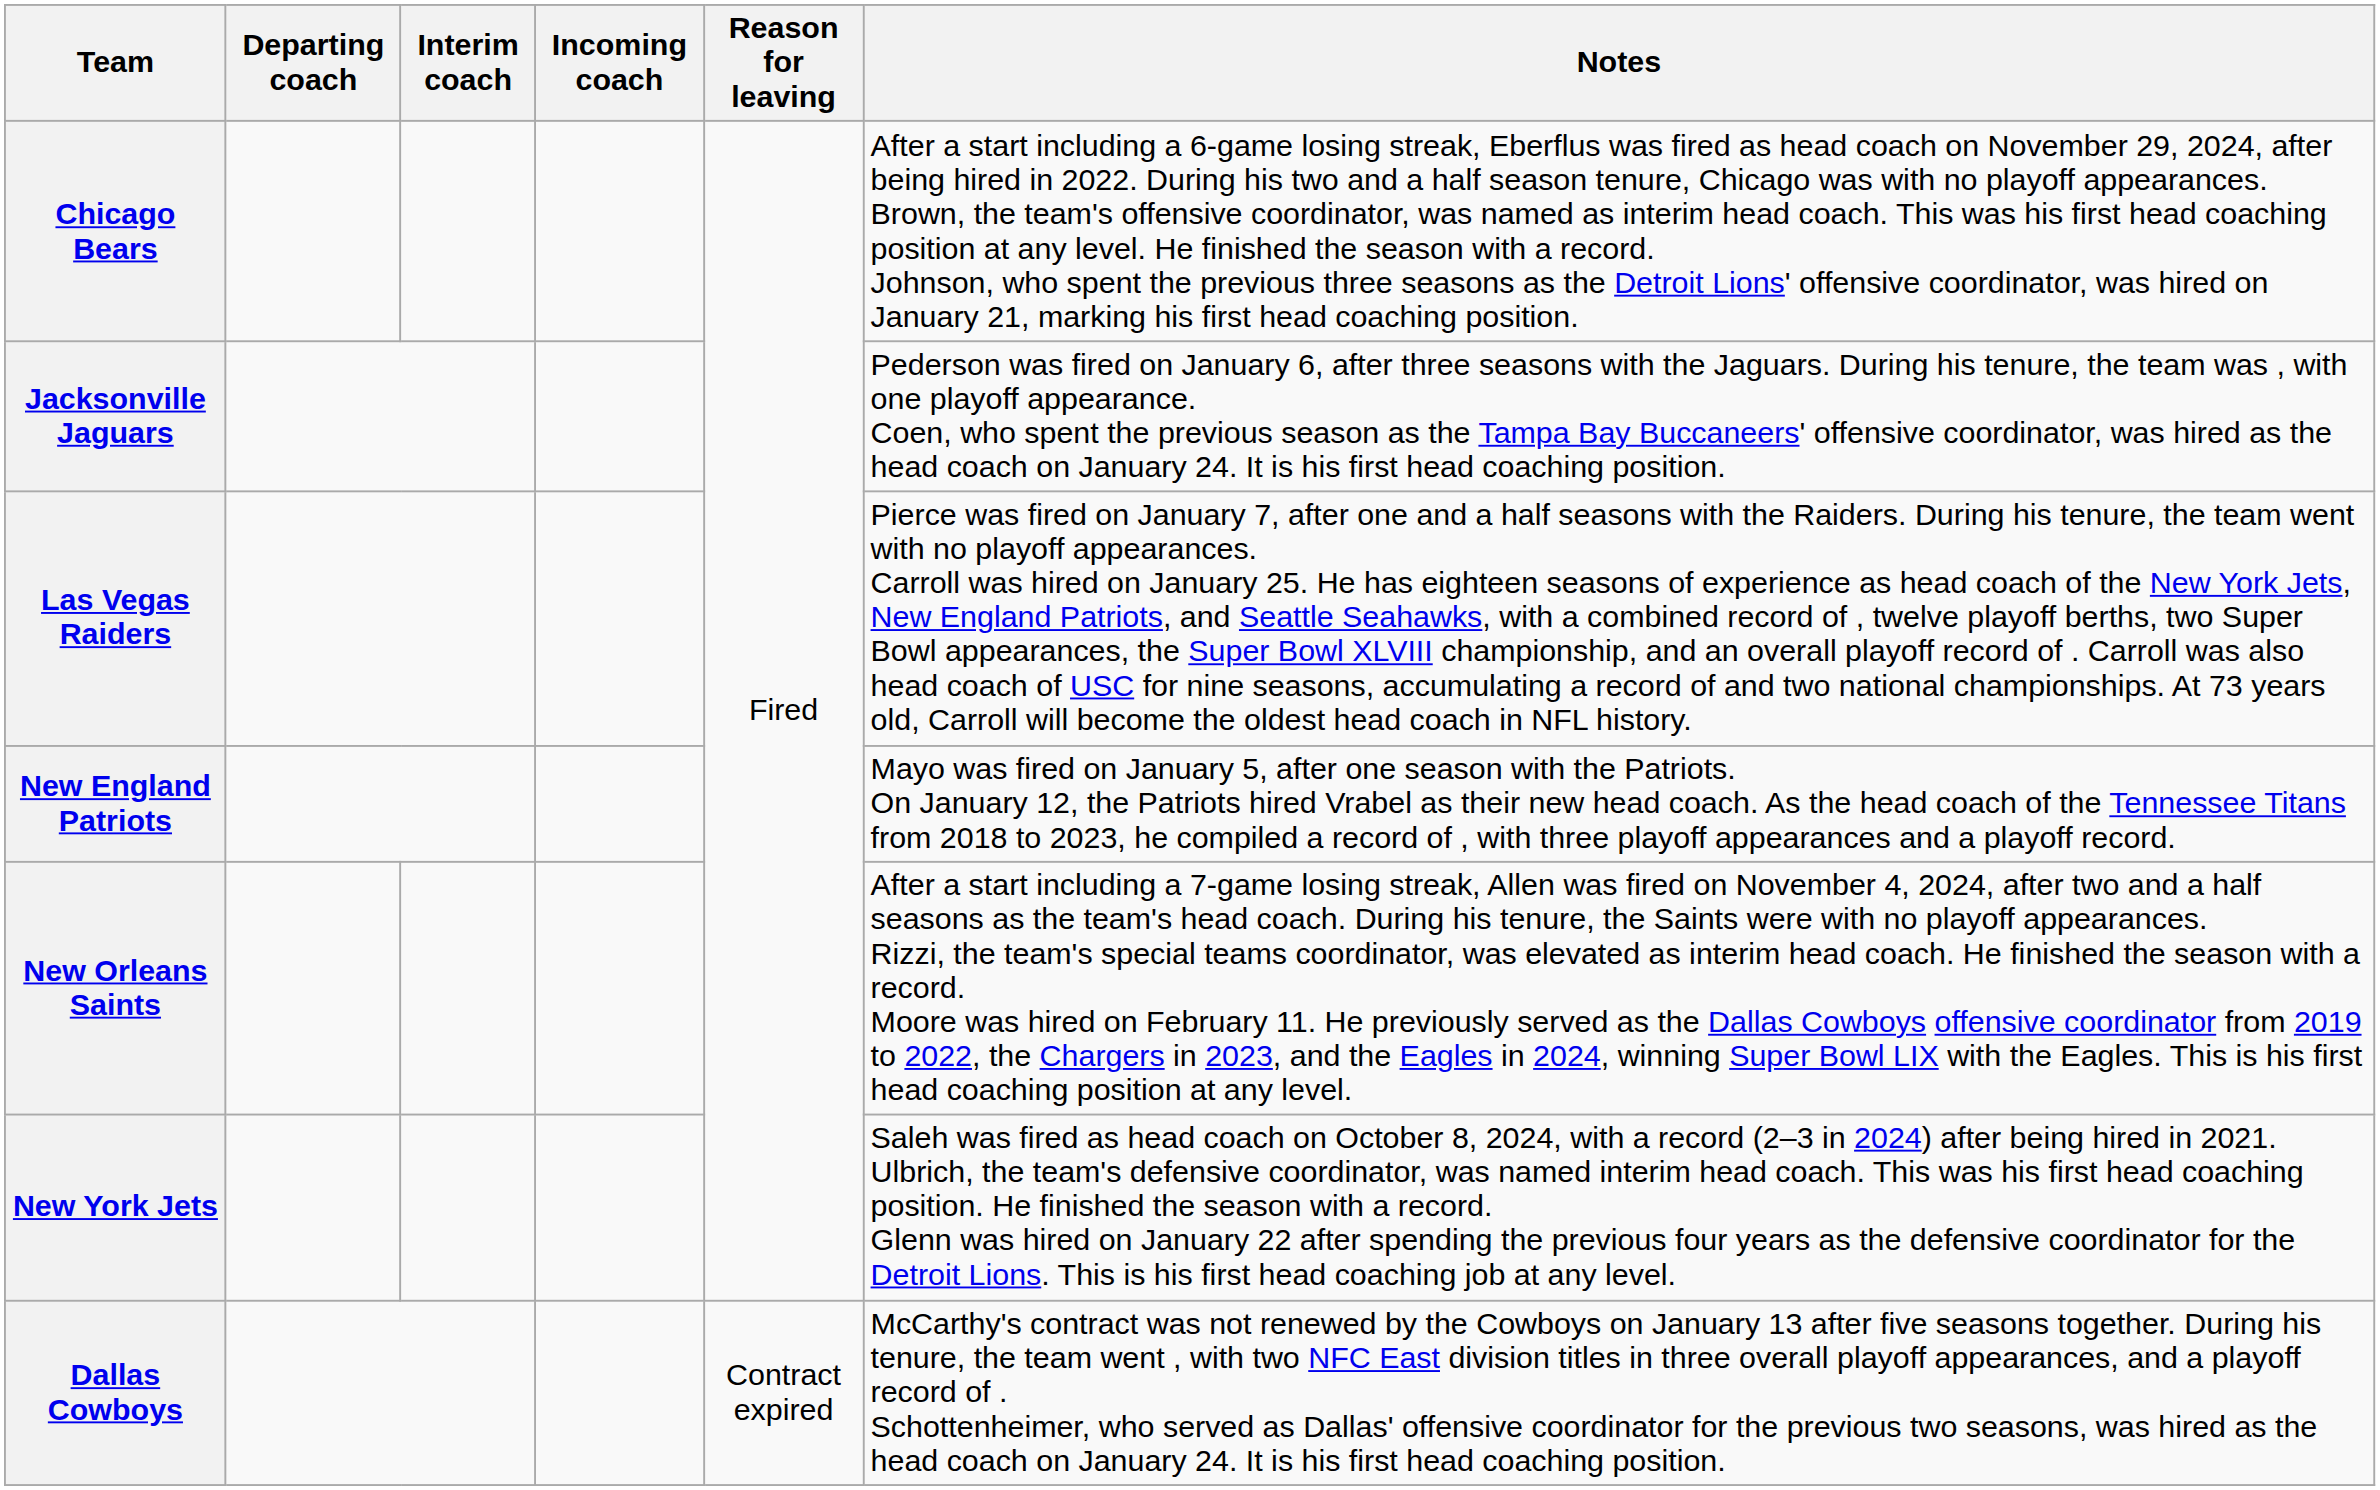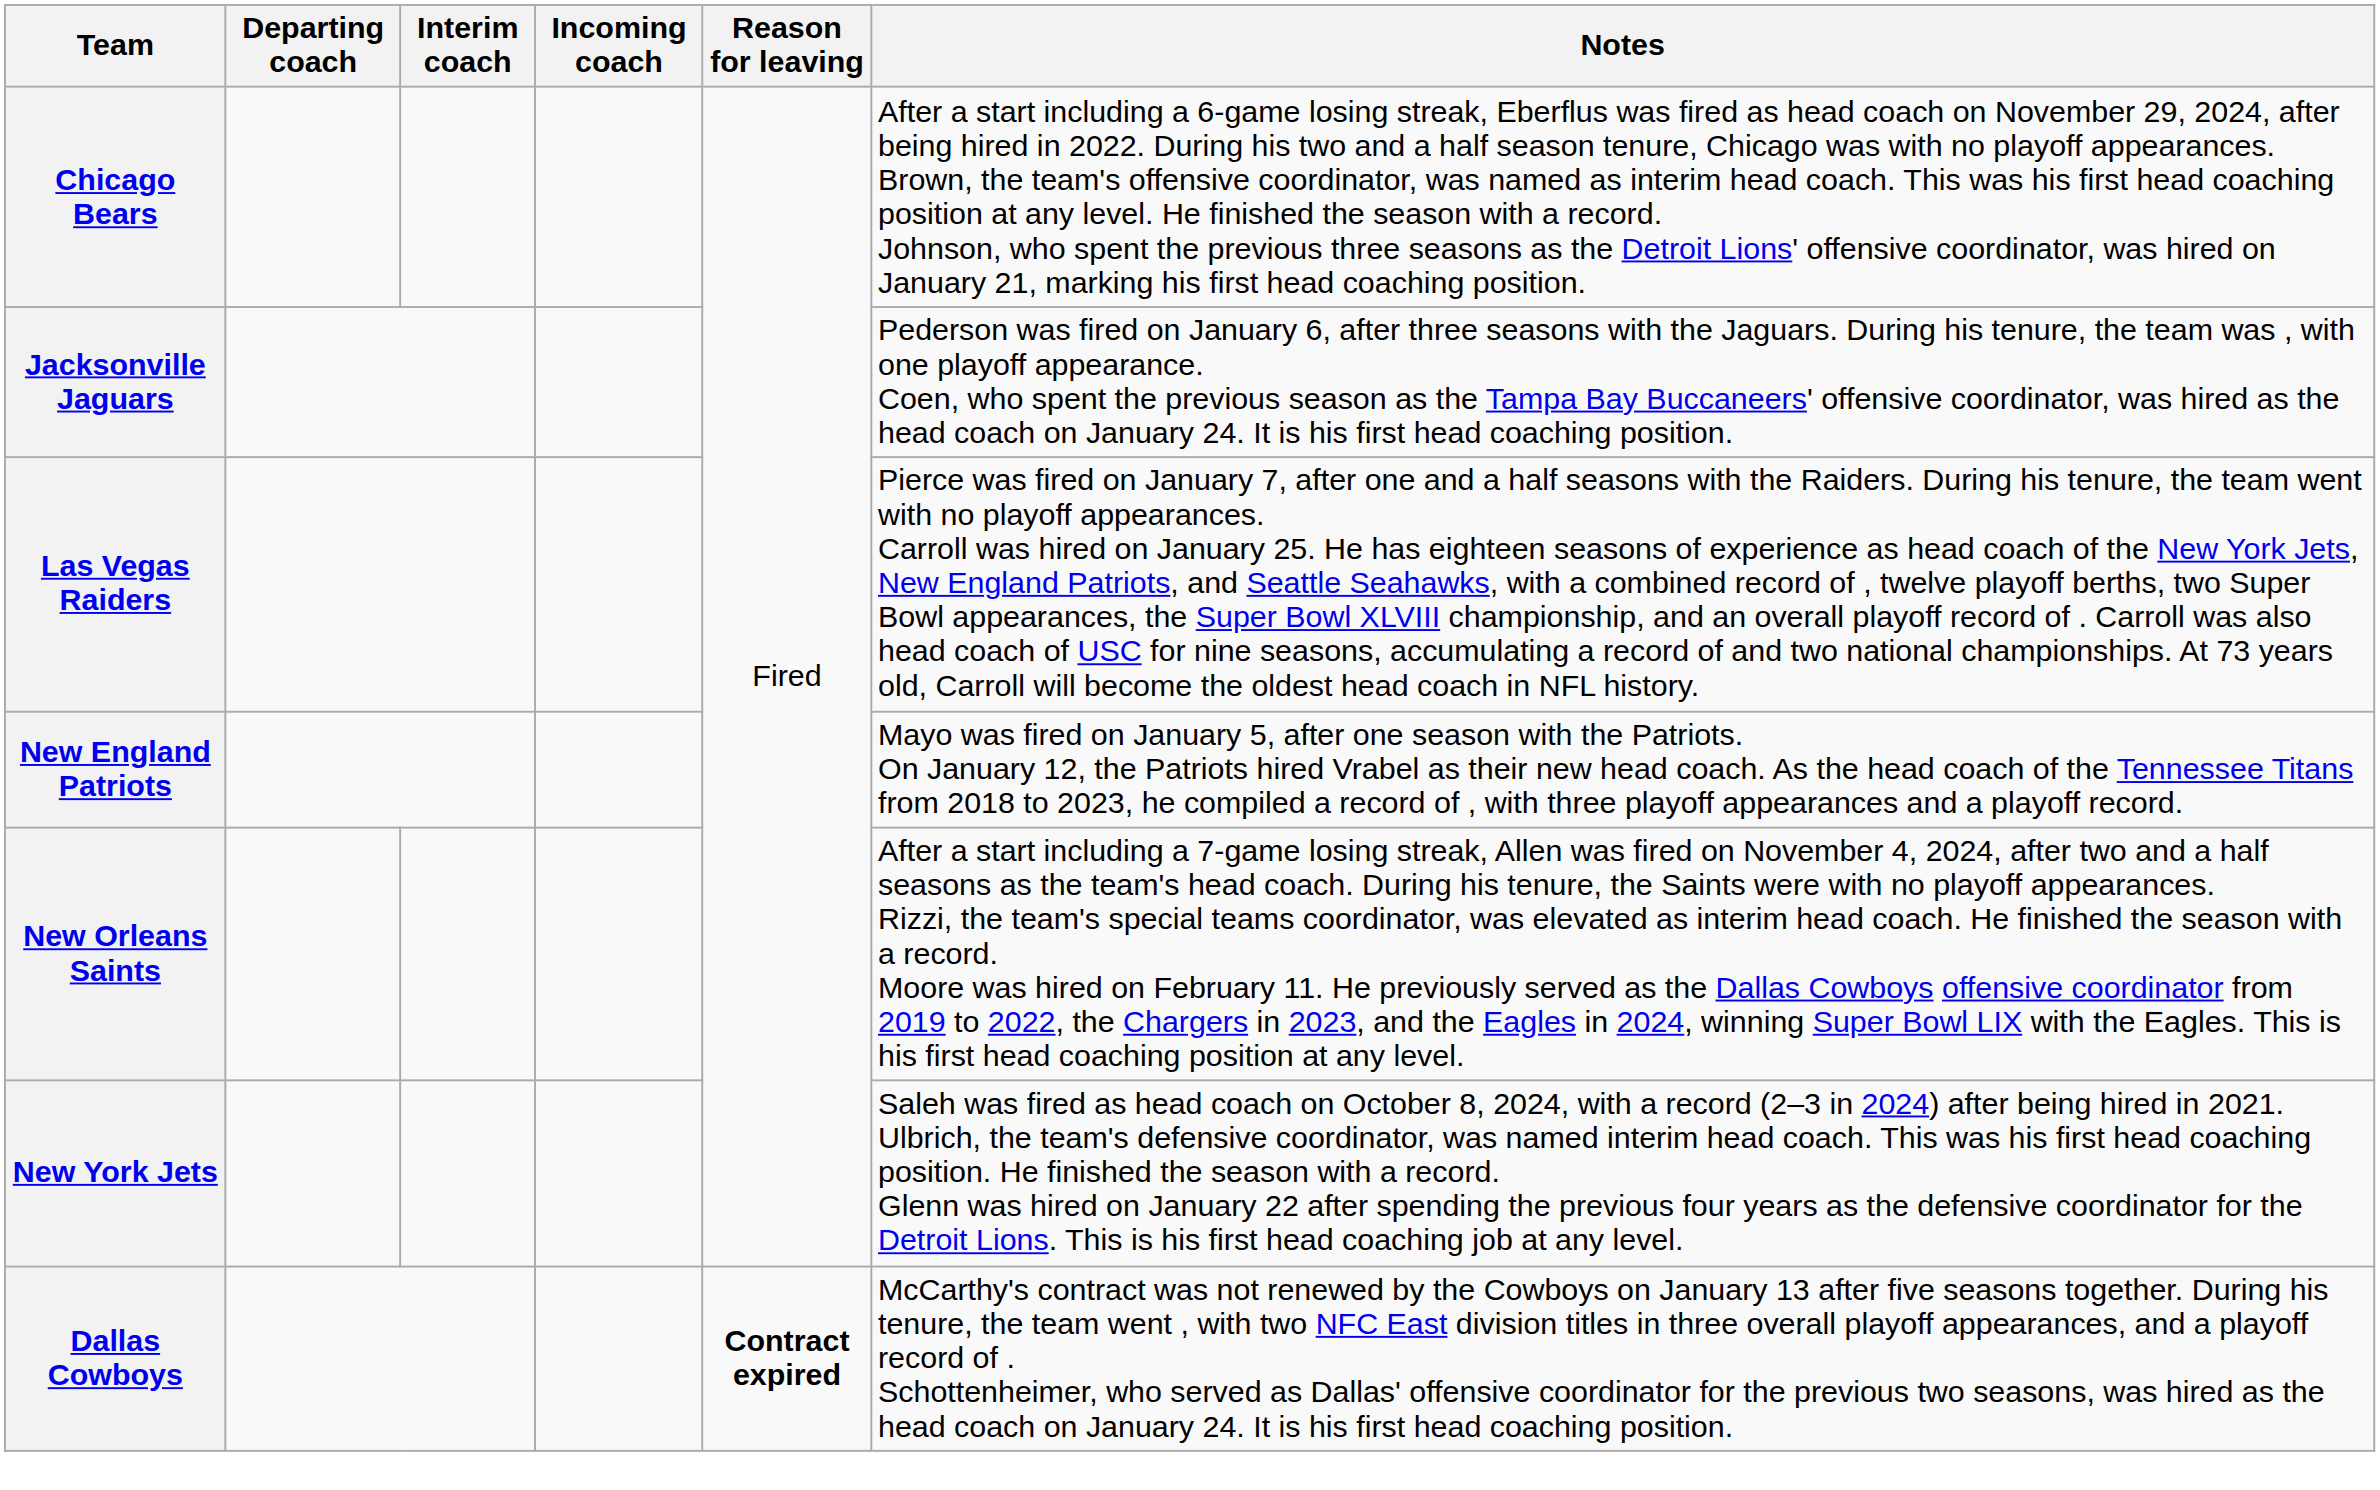(784, 1392) normal -> (787, 1357) bold
